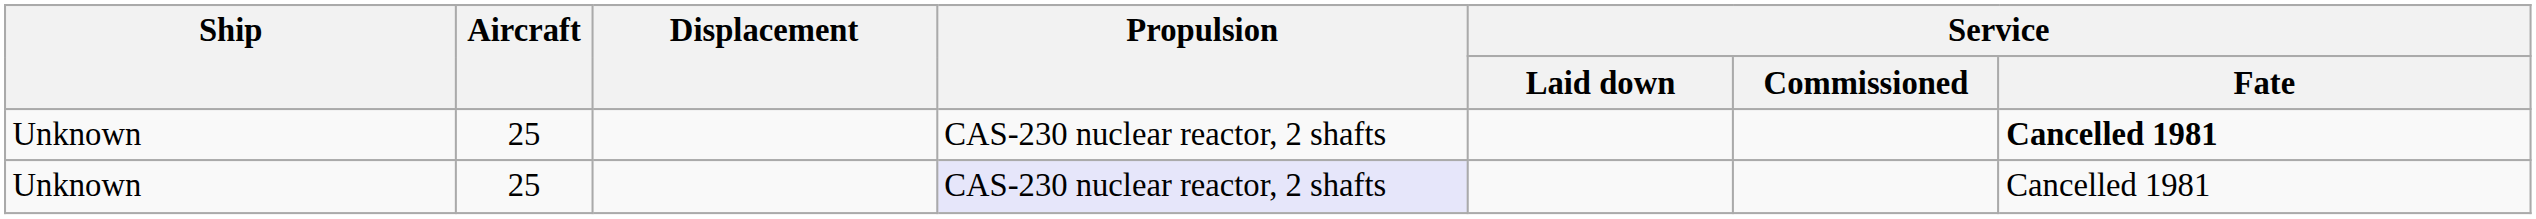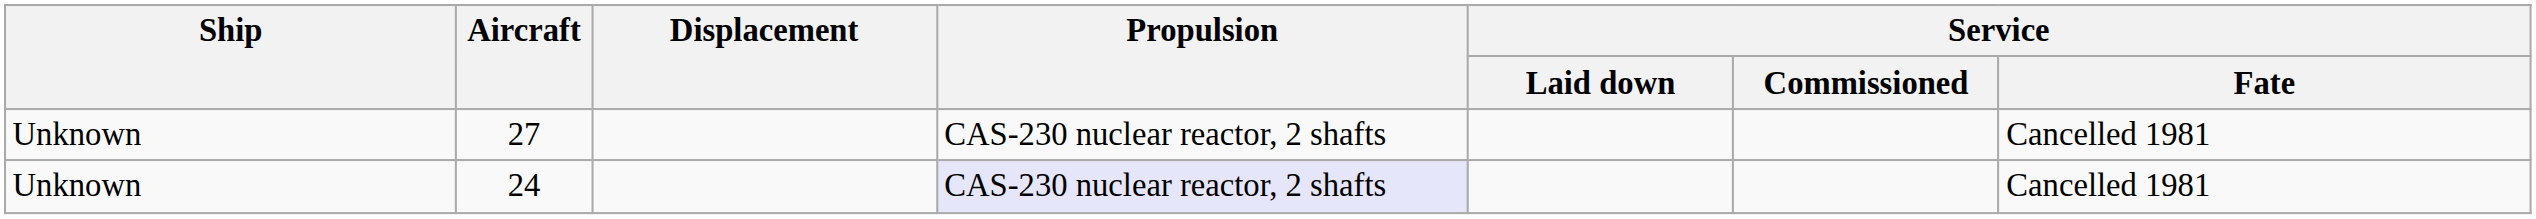(524, 133) 25 -> (524, 133) 27
(2112, 133) bold -> (2108, 133) normal
(524, 185) 25 -> (524, 185) 24
